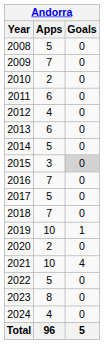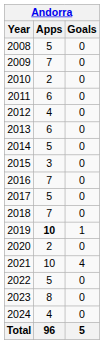(82, 163) lightgrey background -> (82, 163) no background
(49, 230) normal -> (49, 230) bold
